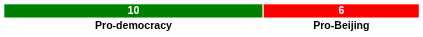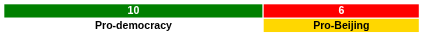(341, 25) no background -> (341, 25) gold background
